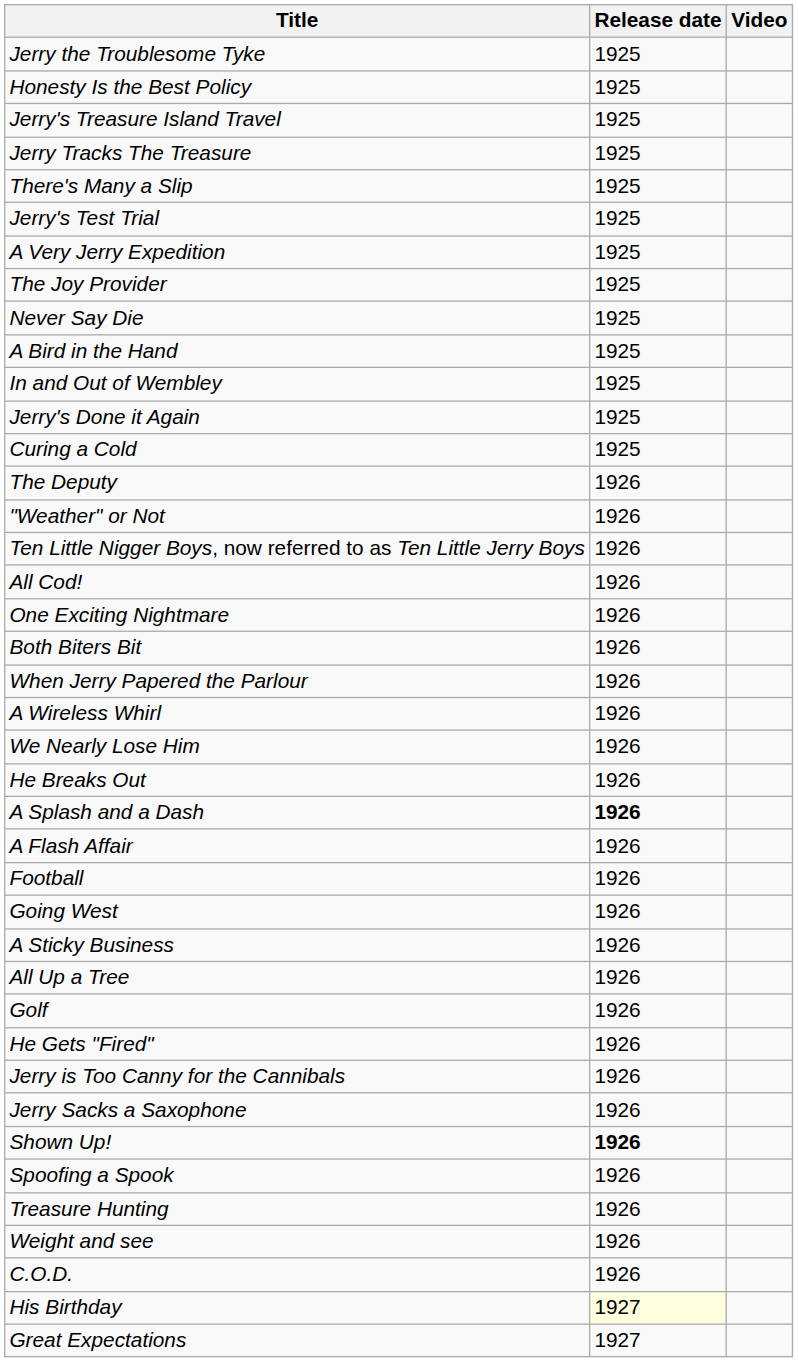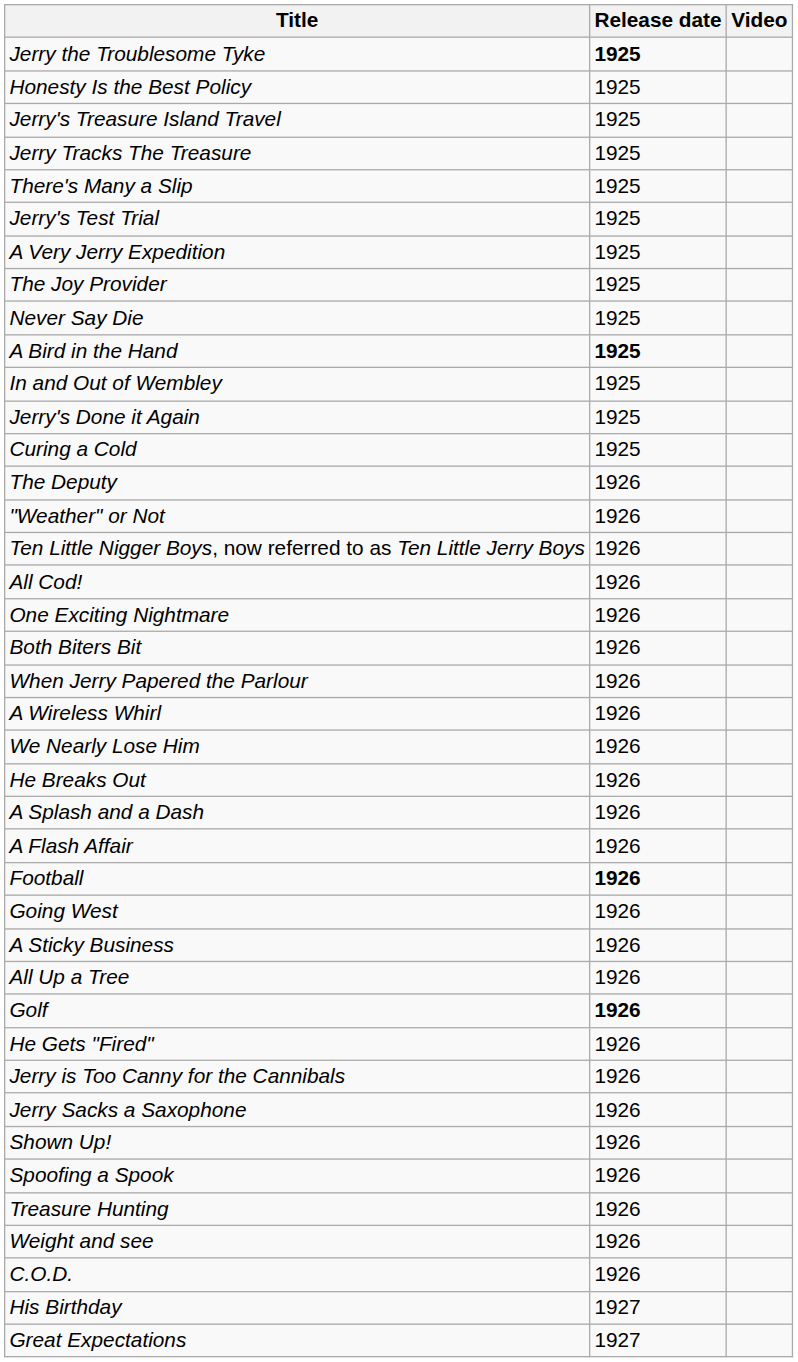(618, 53) normal -> (618, 53) bold
(618, 350) normal -> (618, 350) bold
(618, 812) bold -> (618, 812) normal
(618, 878) normal -> (618, 878) bold
(618, 1010) normal -> (618, 1010) bold
(618, 1142) bold -> (618, 1142) normal
(618, 1307) lightyellow background -> (618, 1307) no background
